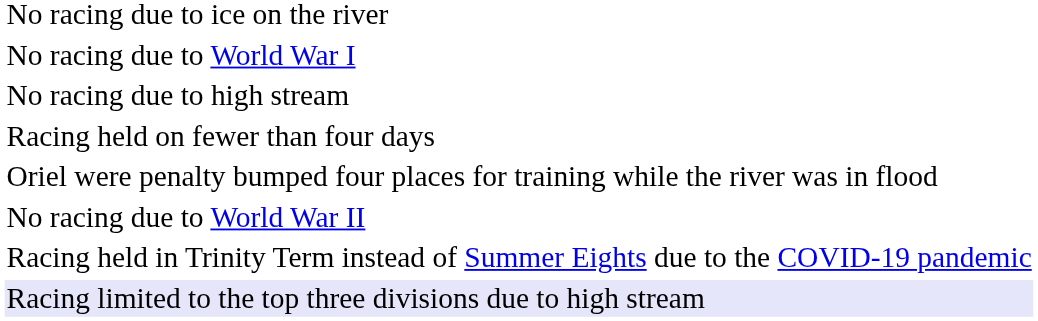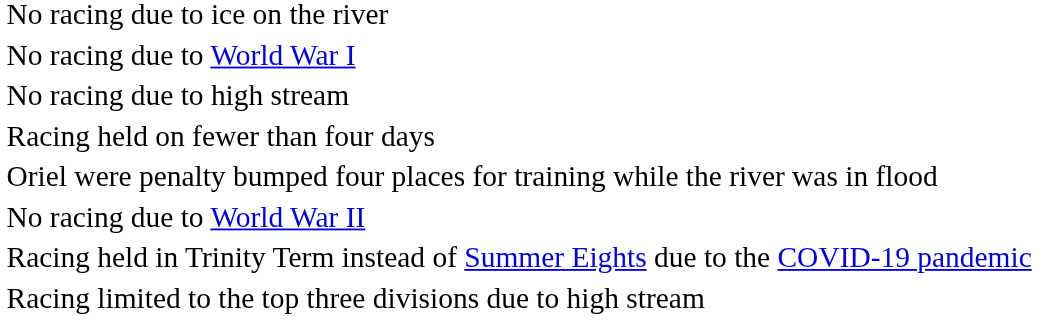(356, 298) lavender background -> (356, 298) no background
